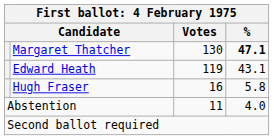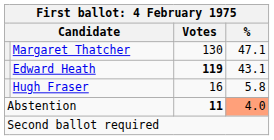(252, 51) bold -> (252, 51) normal
(213, 70) normal -> (213, 70) bold
(216, 107) normal -> (216, 107) bold
(255, 107) no background -> (255, 107) lightsalmon background
